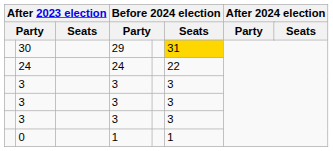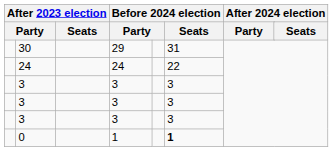(173, 48) gold background -> (173, 48) no background
(170, 137) normal -> (170, 137) bold
